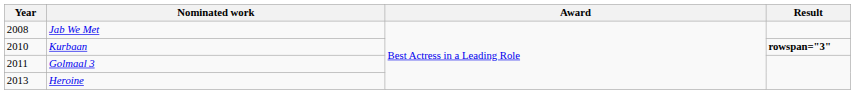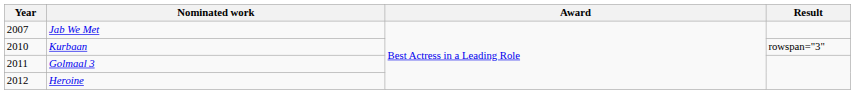(18, 30) 2008 -> (18, 30) 2007
(800, 47) bold -> (797, 47) normal
(18, 81) 2013 -> (18, 81) 2012
